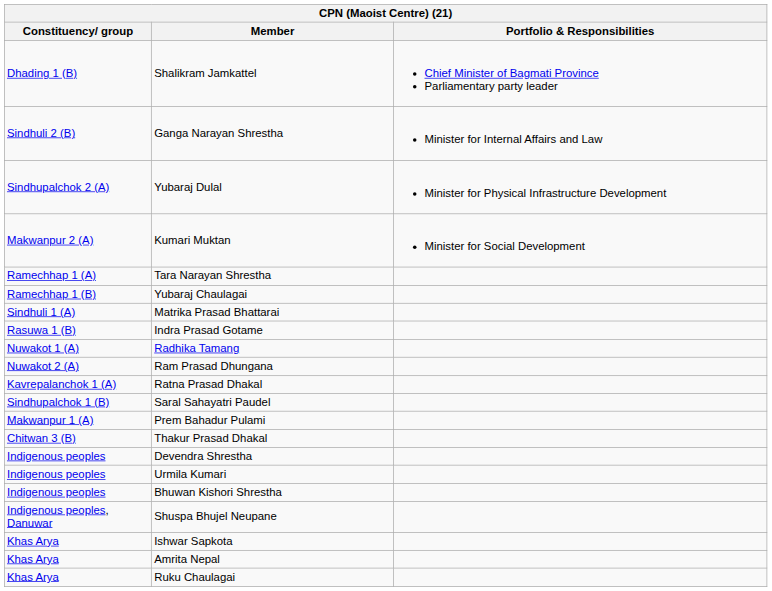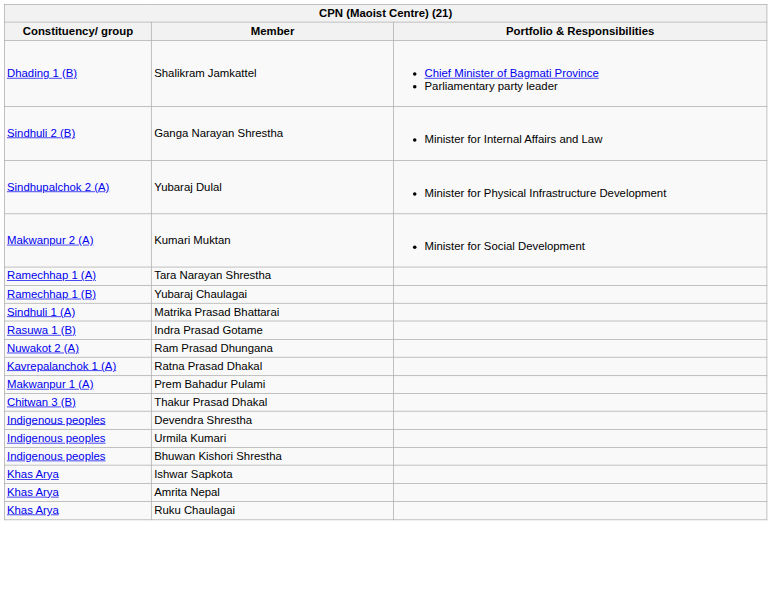- row: (197, 348)
- row: (212, 402)
- row: (215, 516)
